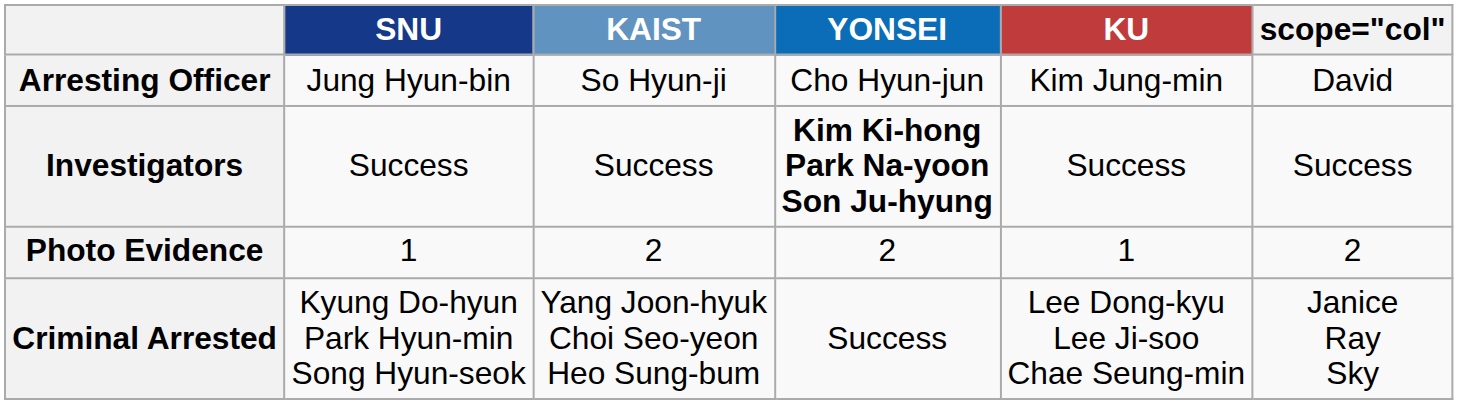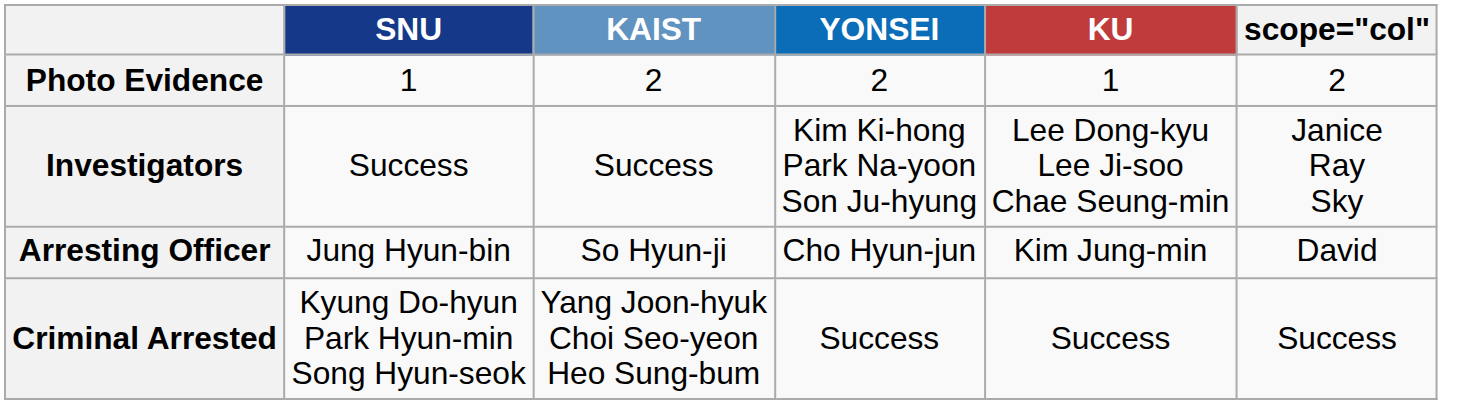rows swapped: (145, 79) <-> (145, 251)
(887, 165) bold -> (879, 165) normal
(1126, 165) Success -> (1111, 165) Lee Dong-kyu Lee Ji-soo Chae Seung-min
(1353, 165) Success -> (1337, 165) Janice Ray Sky
(1126, 337) Lee Dong-kyu Lee Ji-soo Chae Seung-min -> (1111, 337) Success
(1353, 337) Janice Ray Sky -> (1337, 337) Success
